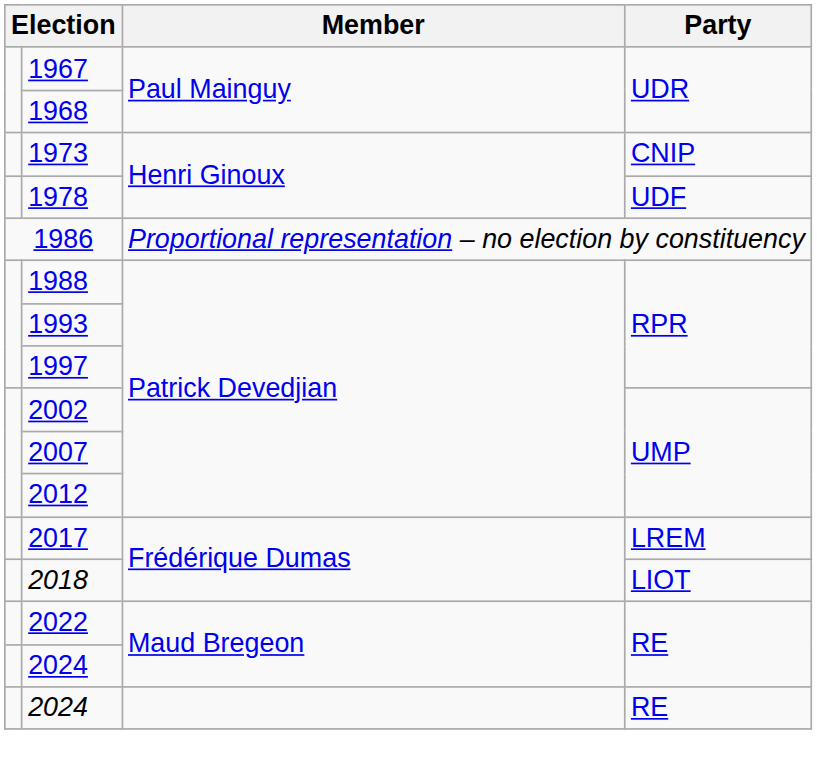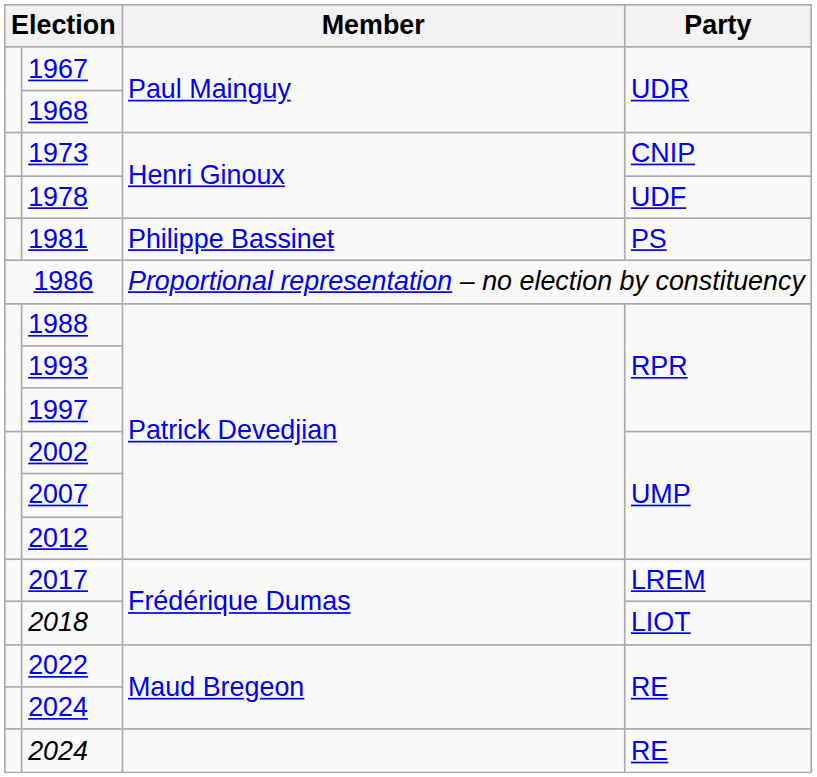+ row: (58, 238)
